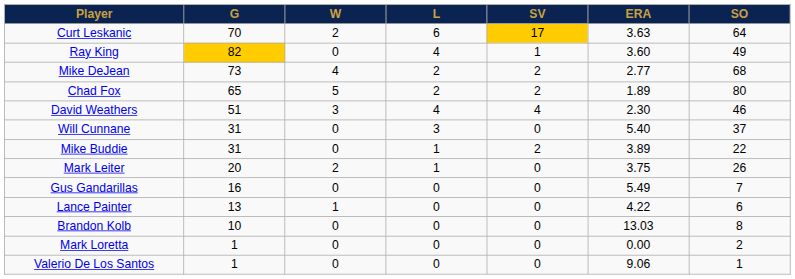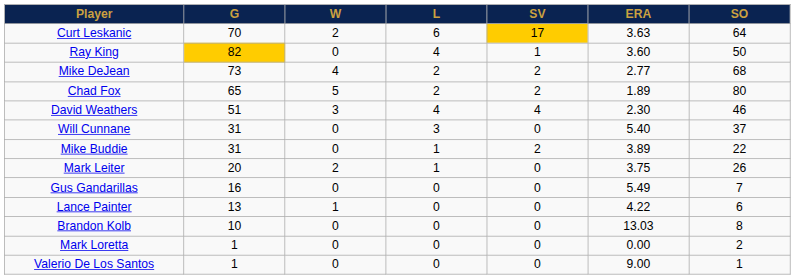(739, 52) 49 -> (739, 52) 50
(638, 264) 9.06 -> (638, 264) 9.00
